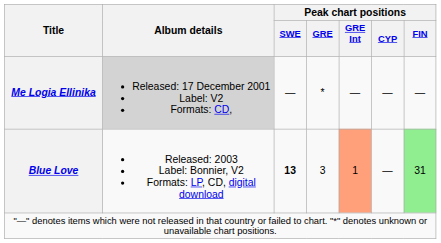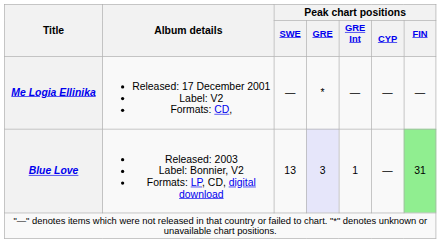(188, 98) lightgrey background -> (188, 98) no background
(290, 171) bold -> (290, 171) normal
(323, 171) no background -> (323, 171) lavender background
(355, 171) lightsalmon background -> (355, 171) no background
